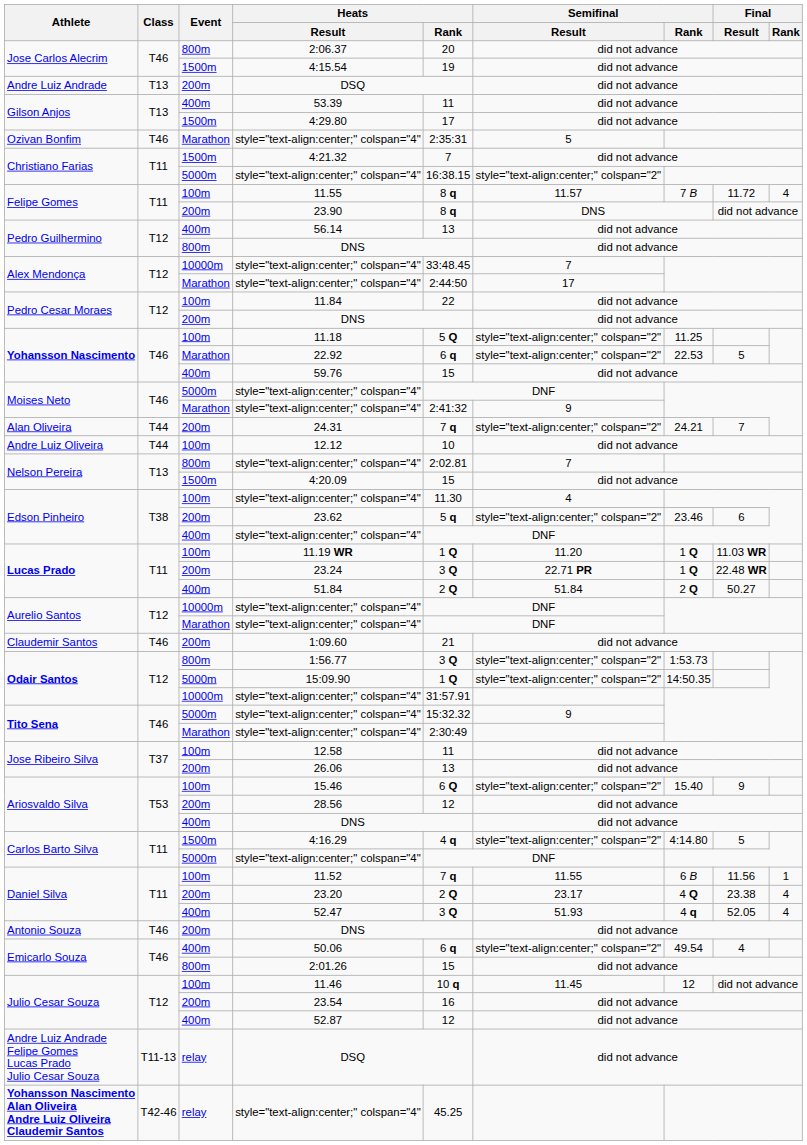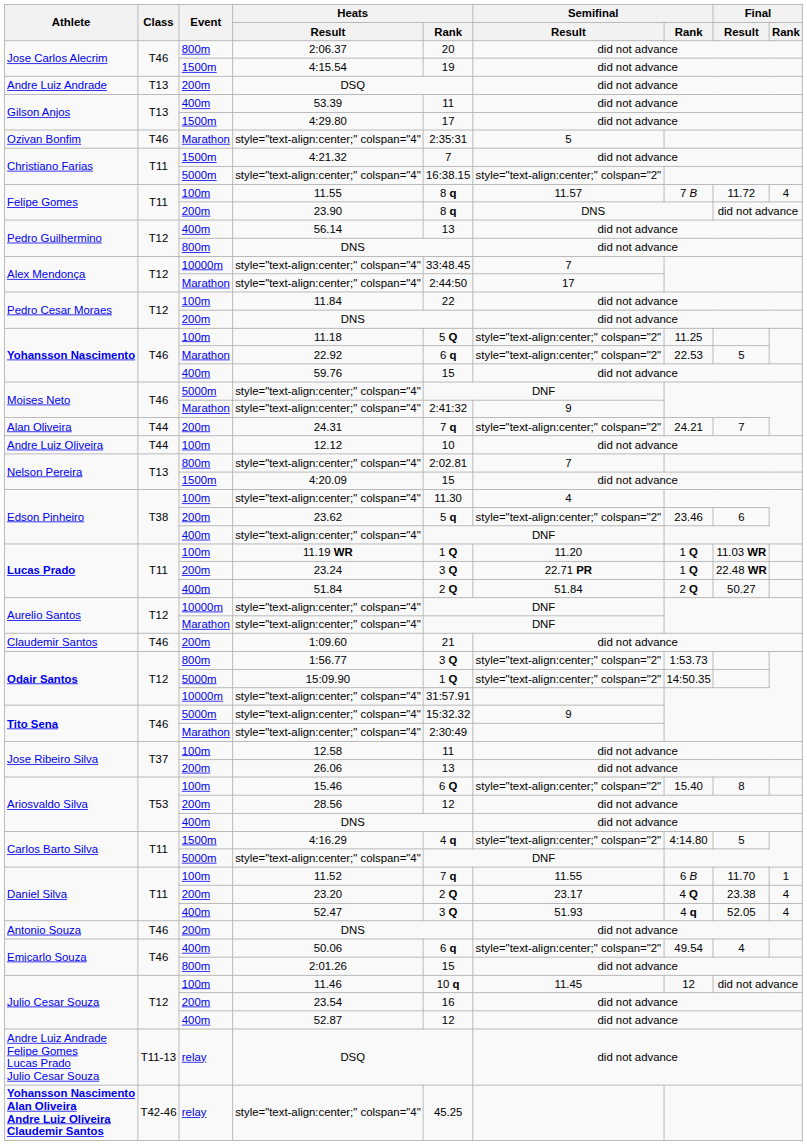(741, 787) 9 -> (741, 787) 8
(741, 876) 11.56 -> (741, 876) 11.70
